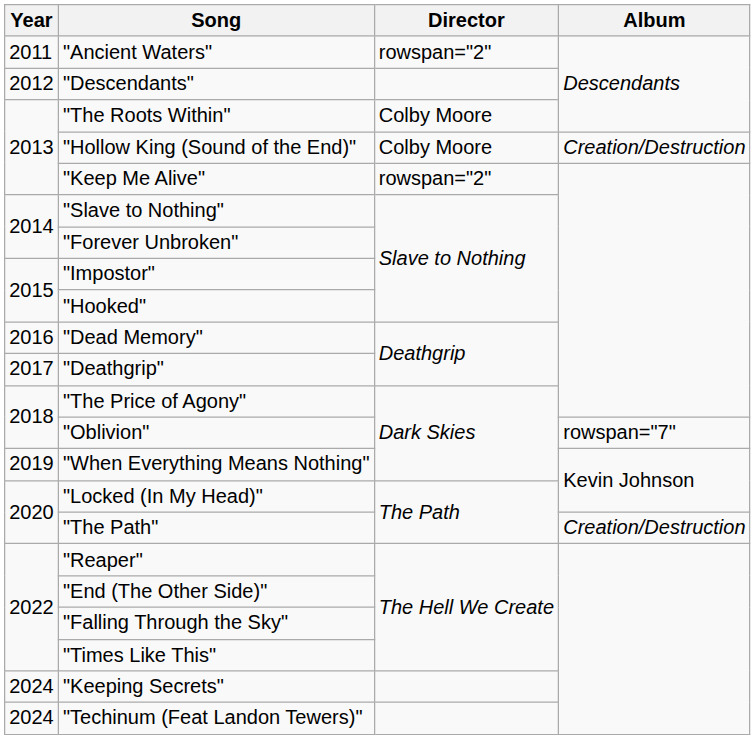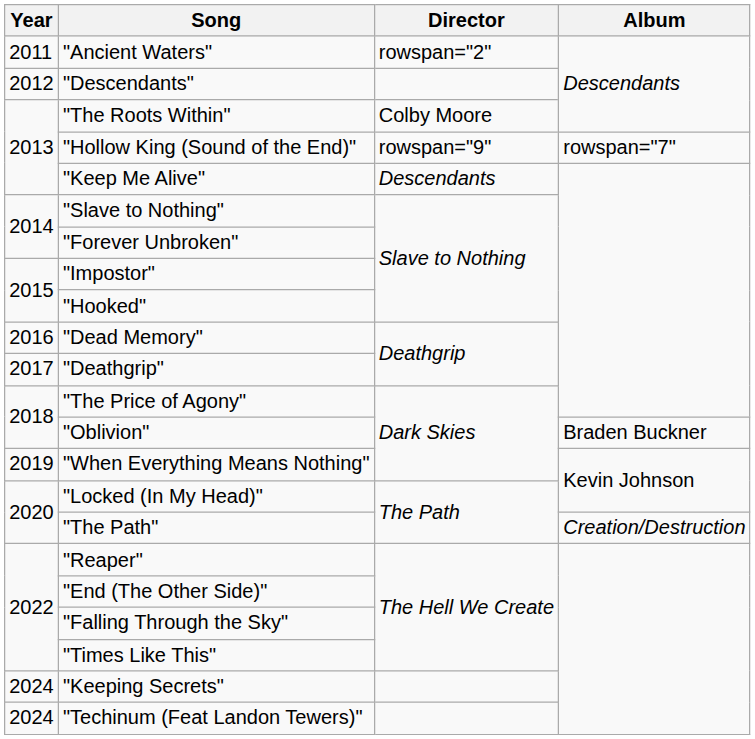(435, 147) Colby Moore -> (435, 147) rowspan="9"
(654, 147) Creation/Destruction -> (620, 147) rowspan="7"
(435, 178) rowspan="2" -> (437, 178) Descendants
(620, 432) rowspan="7" -> (635, 432) Braden Buckner
